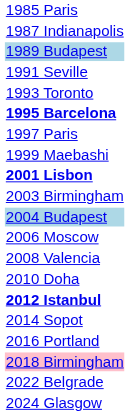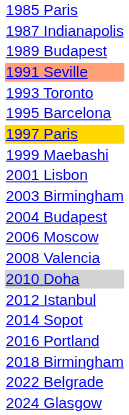(56, 51) lightblue background -> (56, 51) no background
(47, 72) no background -> (47, 72) lightsalmon background
(61, 113) bold -> (59, 113) normal
(42, 134) no background -> (42, 134) gold background
(49, 175) bold -> (47, 175) normal
(56, 217) lightblue background -> (56, 217) no background
(43, 279) no background -> (43, 279) lightgrey background
(53, 299) bold -> (51, 299) normal
(65, 361) pink background -> (65, 361) no background
